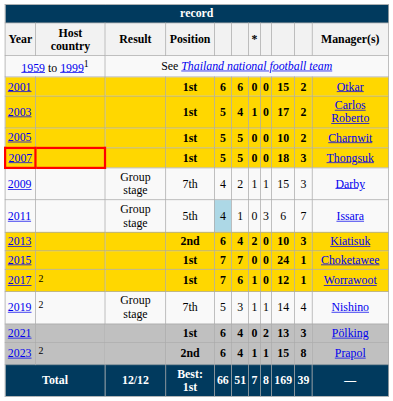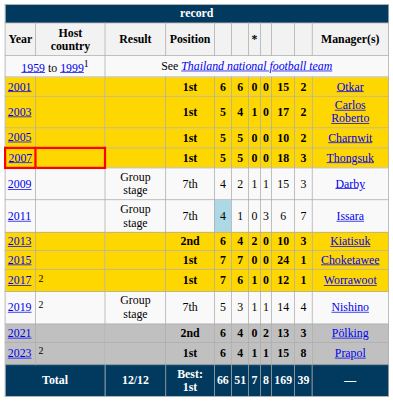(190, 216) 5th -> (190, 216) 7th
(190, 333) 1st -> (190, 333) 2nd
(190, 353) 2nd -> (190, 353) 1st
